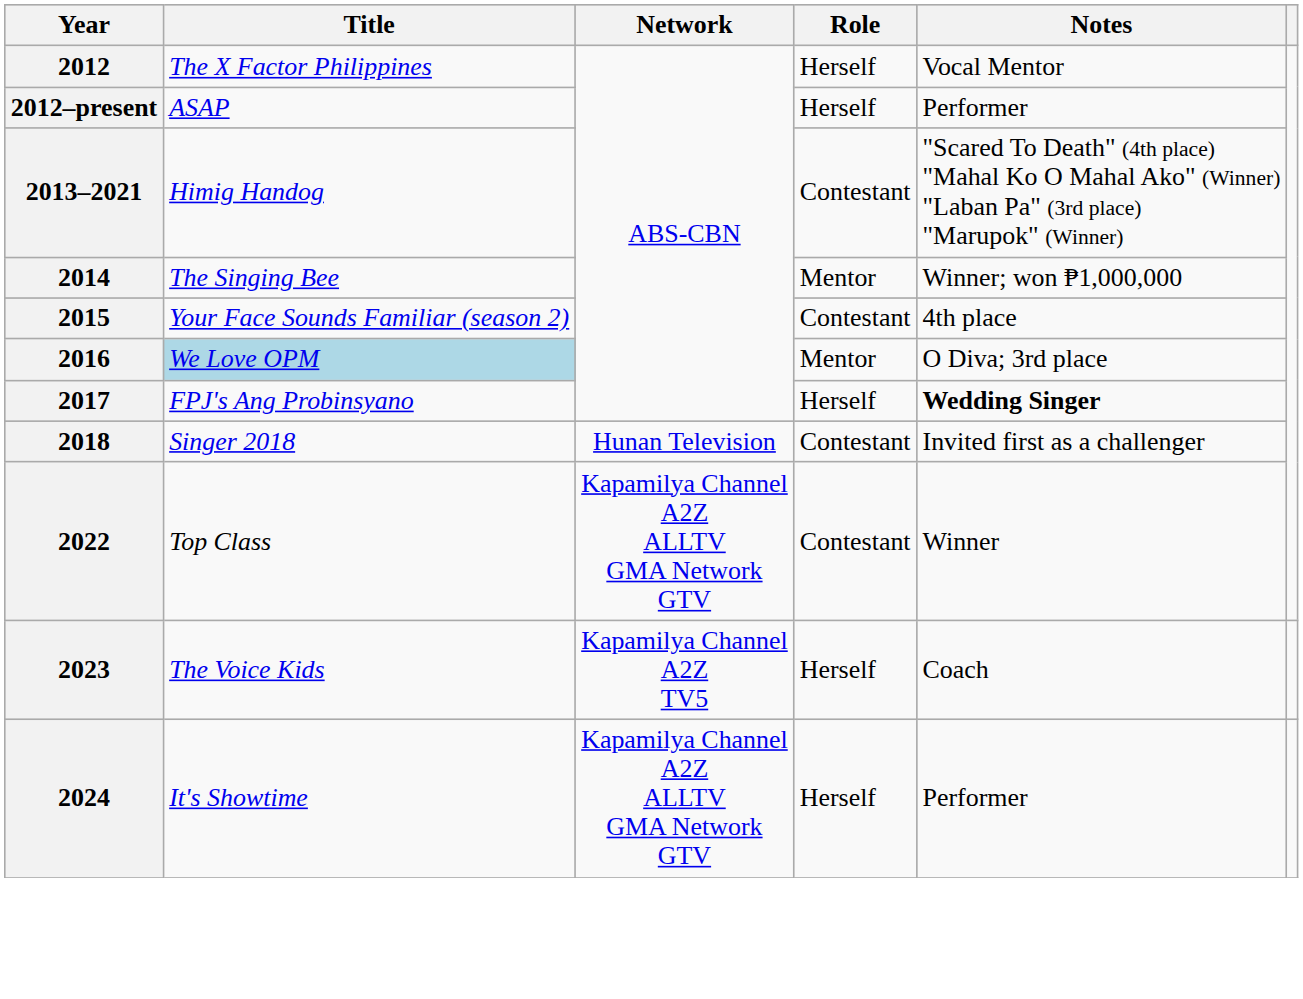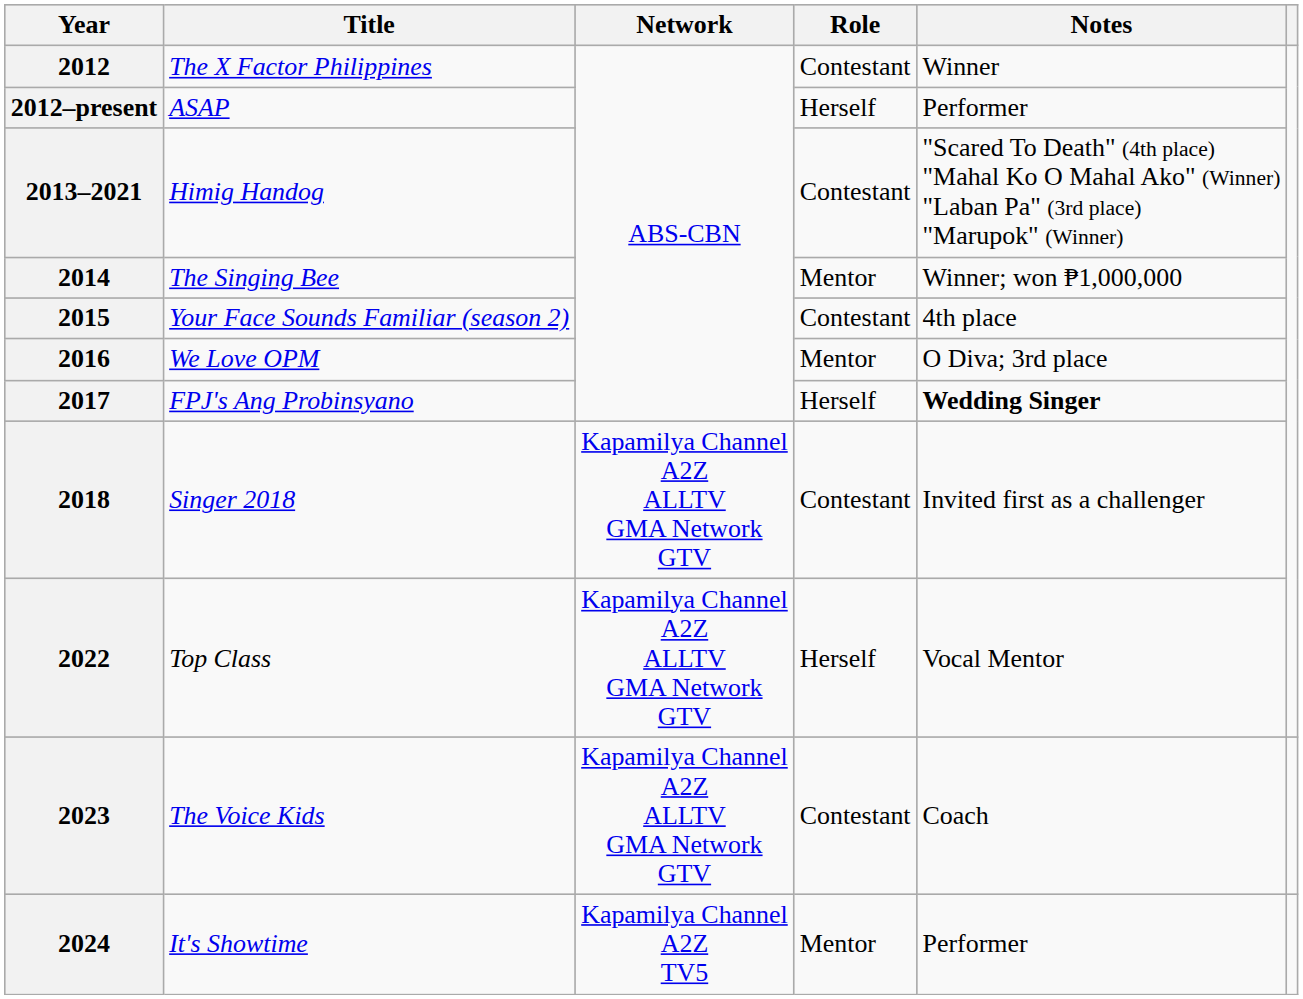(838, 66) Herself -> (855, 66) Contestant
(993, 66) Vocal Mentor -> (961, 66) Winner
(244, 359) lightblue background -> (244, 359) no background
(684, 441) Hunan Television -> (684, 499) Kapamilya Channel A2Z ALLTV GMA Network GTV
(855, 540) Contestant -> (838, 657) Herself
(961, 540) Winner -> (993, 657) Vocal Mentor
(684, 669) Kapamilya Channel A2Z TV5 -> (684, 815) Kapamilya Channel A2Z ALLTV GMA Network GTV
(838, 669) Herself -> (855, 815) Contestant
(684, 797) Kapamilya Channel A2Z ALLTV GMA Network GTV -> (684, 943) Kapamilya Channel A2Z TV5
(838, 797) Herself -> (838, 943) Mentor
